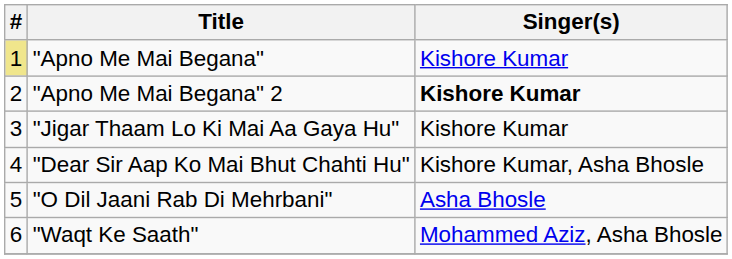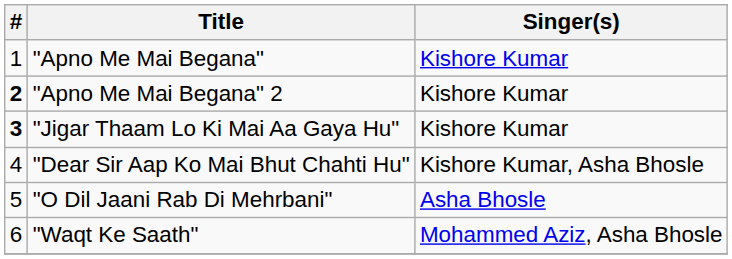(16, 57) khaki background -> (16, 57) no background
(16, 93) normal -> (16, 93) bold
(500, 93) bold -> (494, 93) normal
(16, 128) normal -> (16, 128) bold
